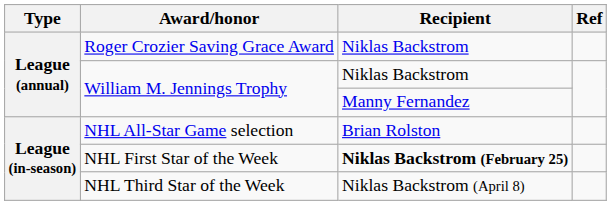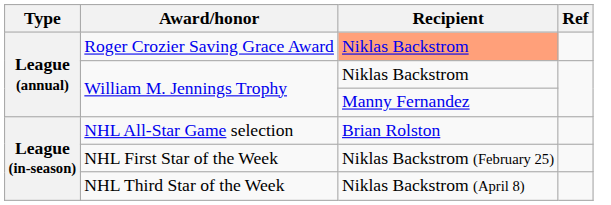(405, 46) no background -> (405, 46) lightsalmon background
(455, 158) bold -> (448, 158) normal
